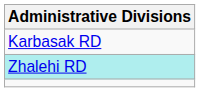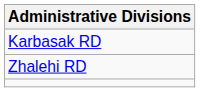(47, 66) paleturquoise background -> (47, 66) no background
